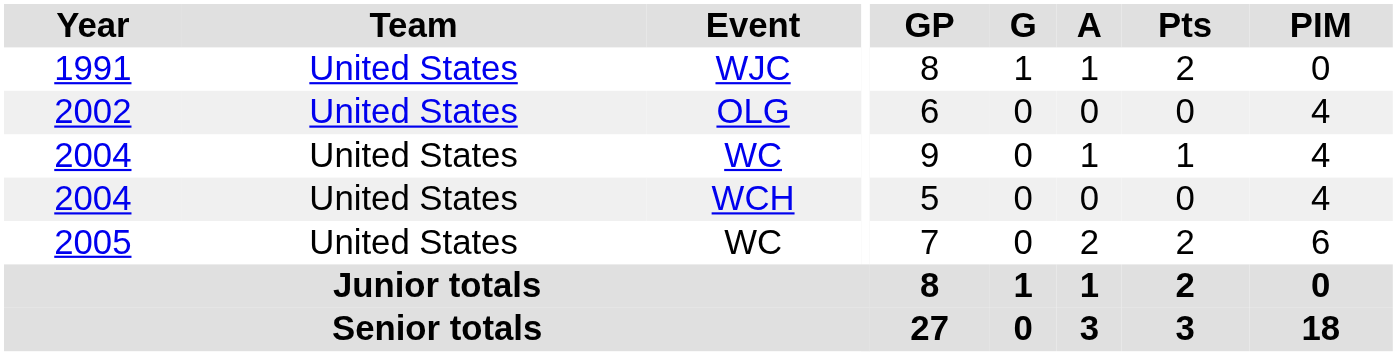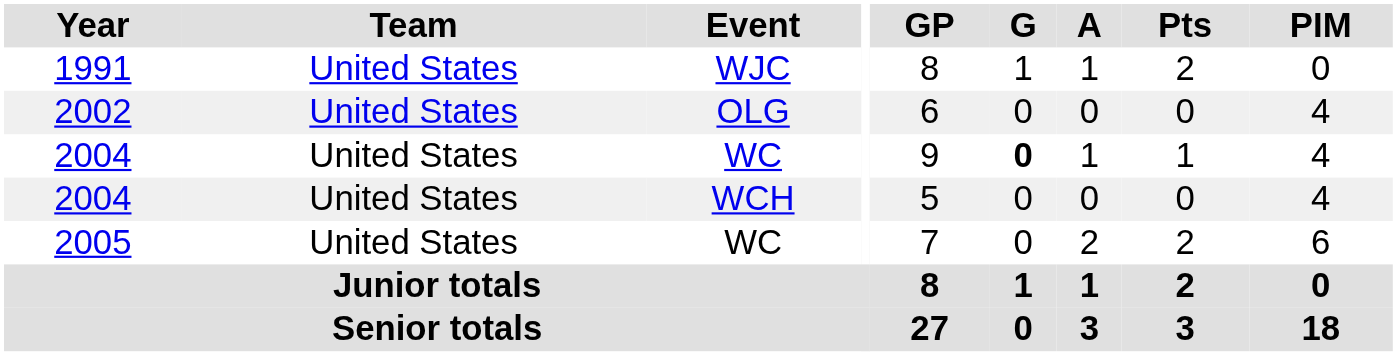(1023, 155) normal -> (1023, 155) bold
